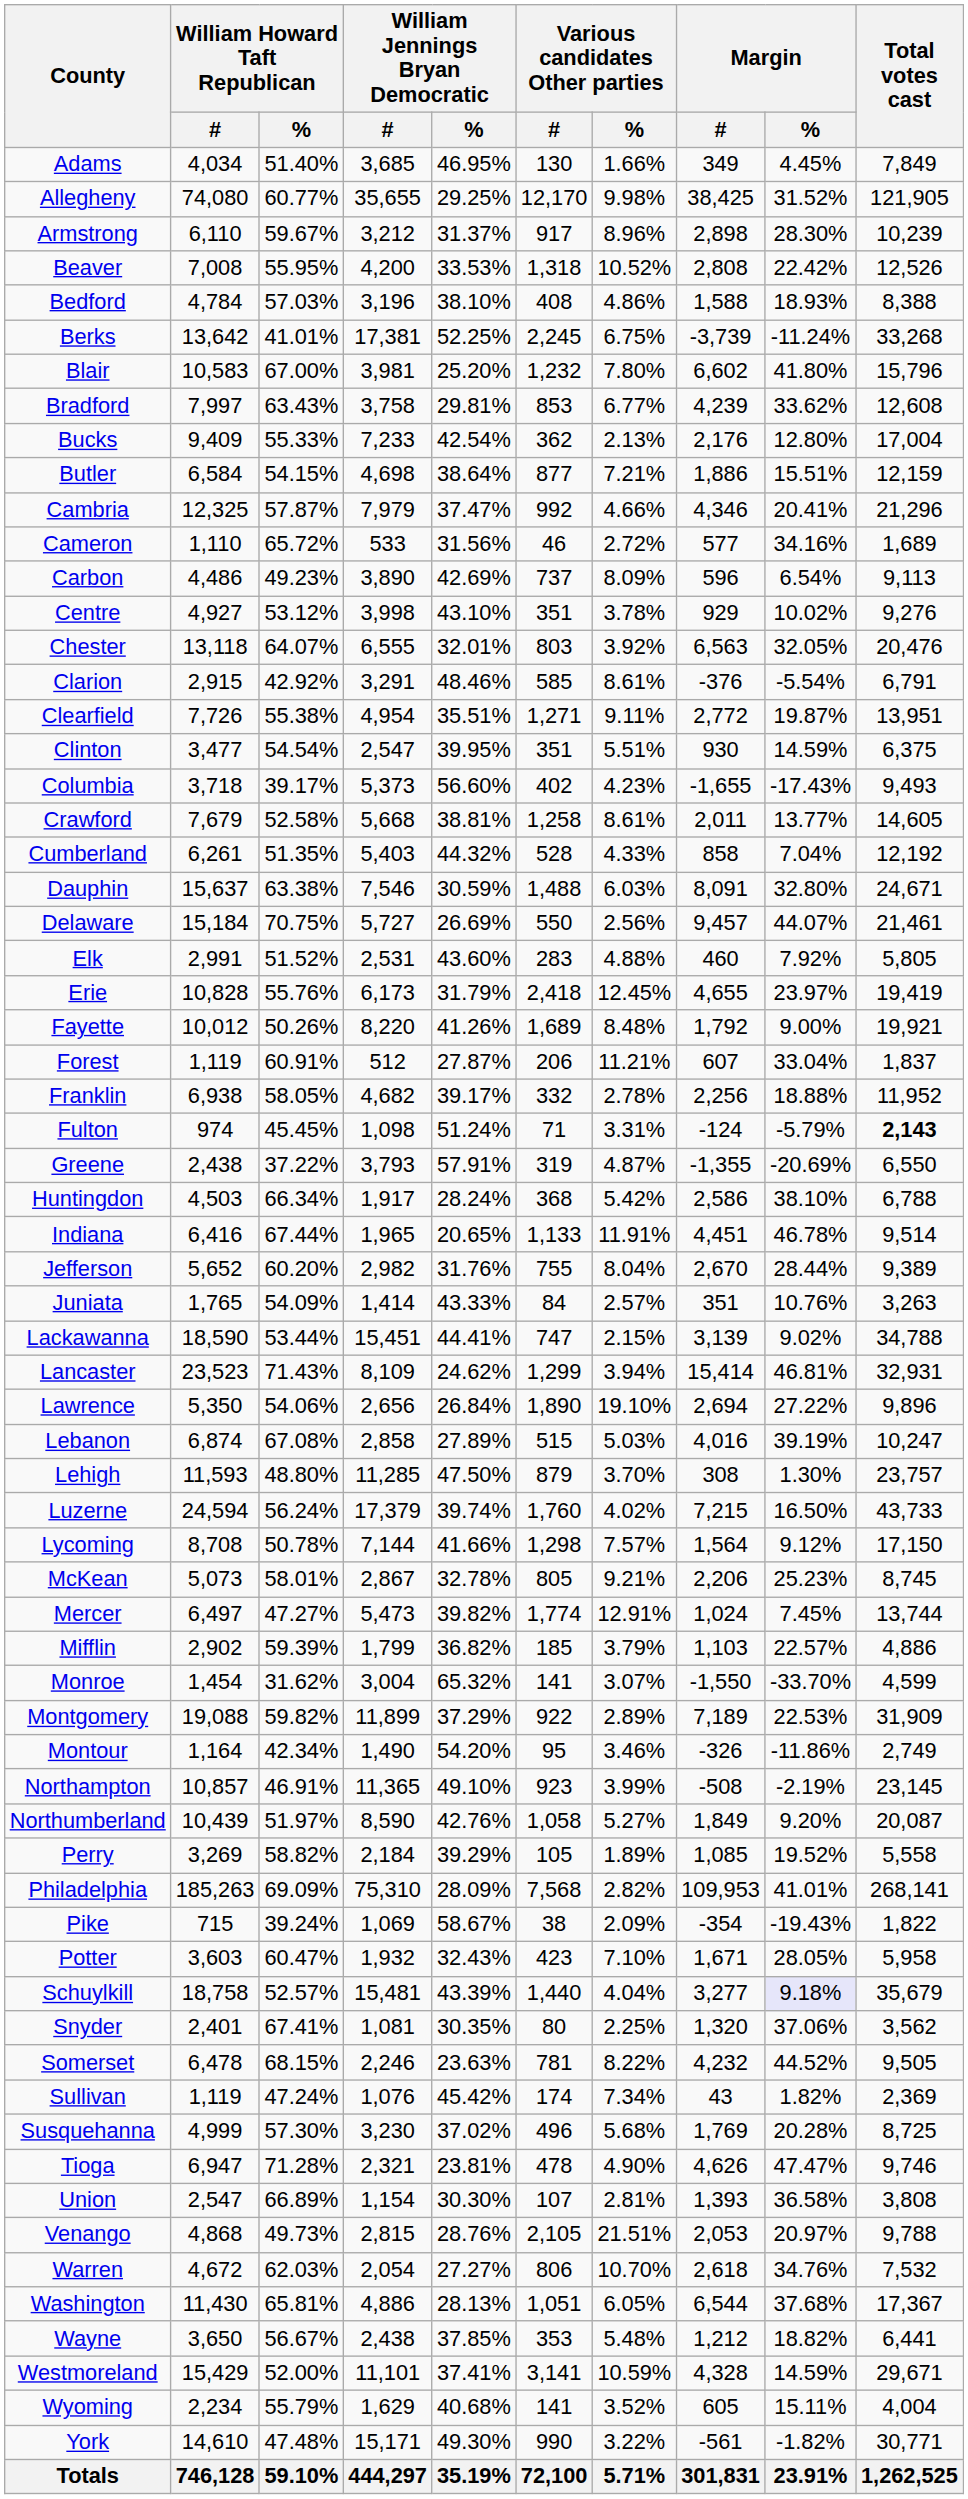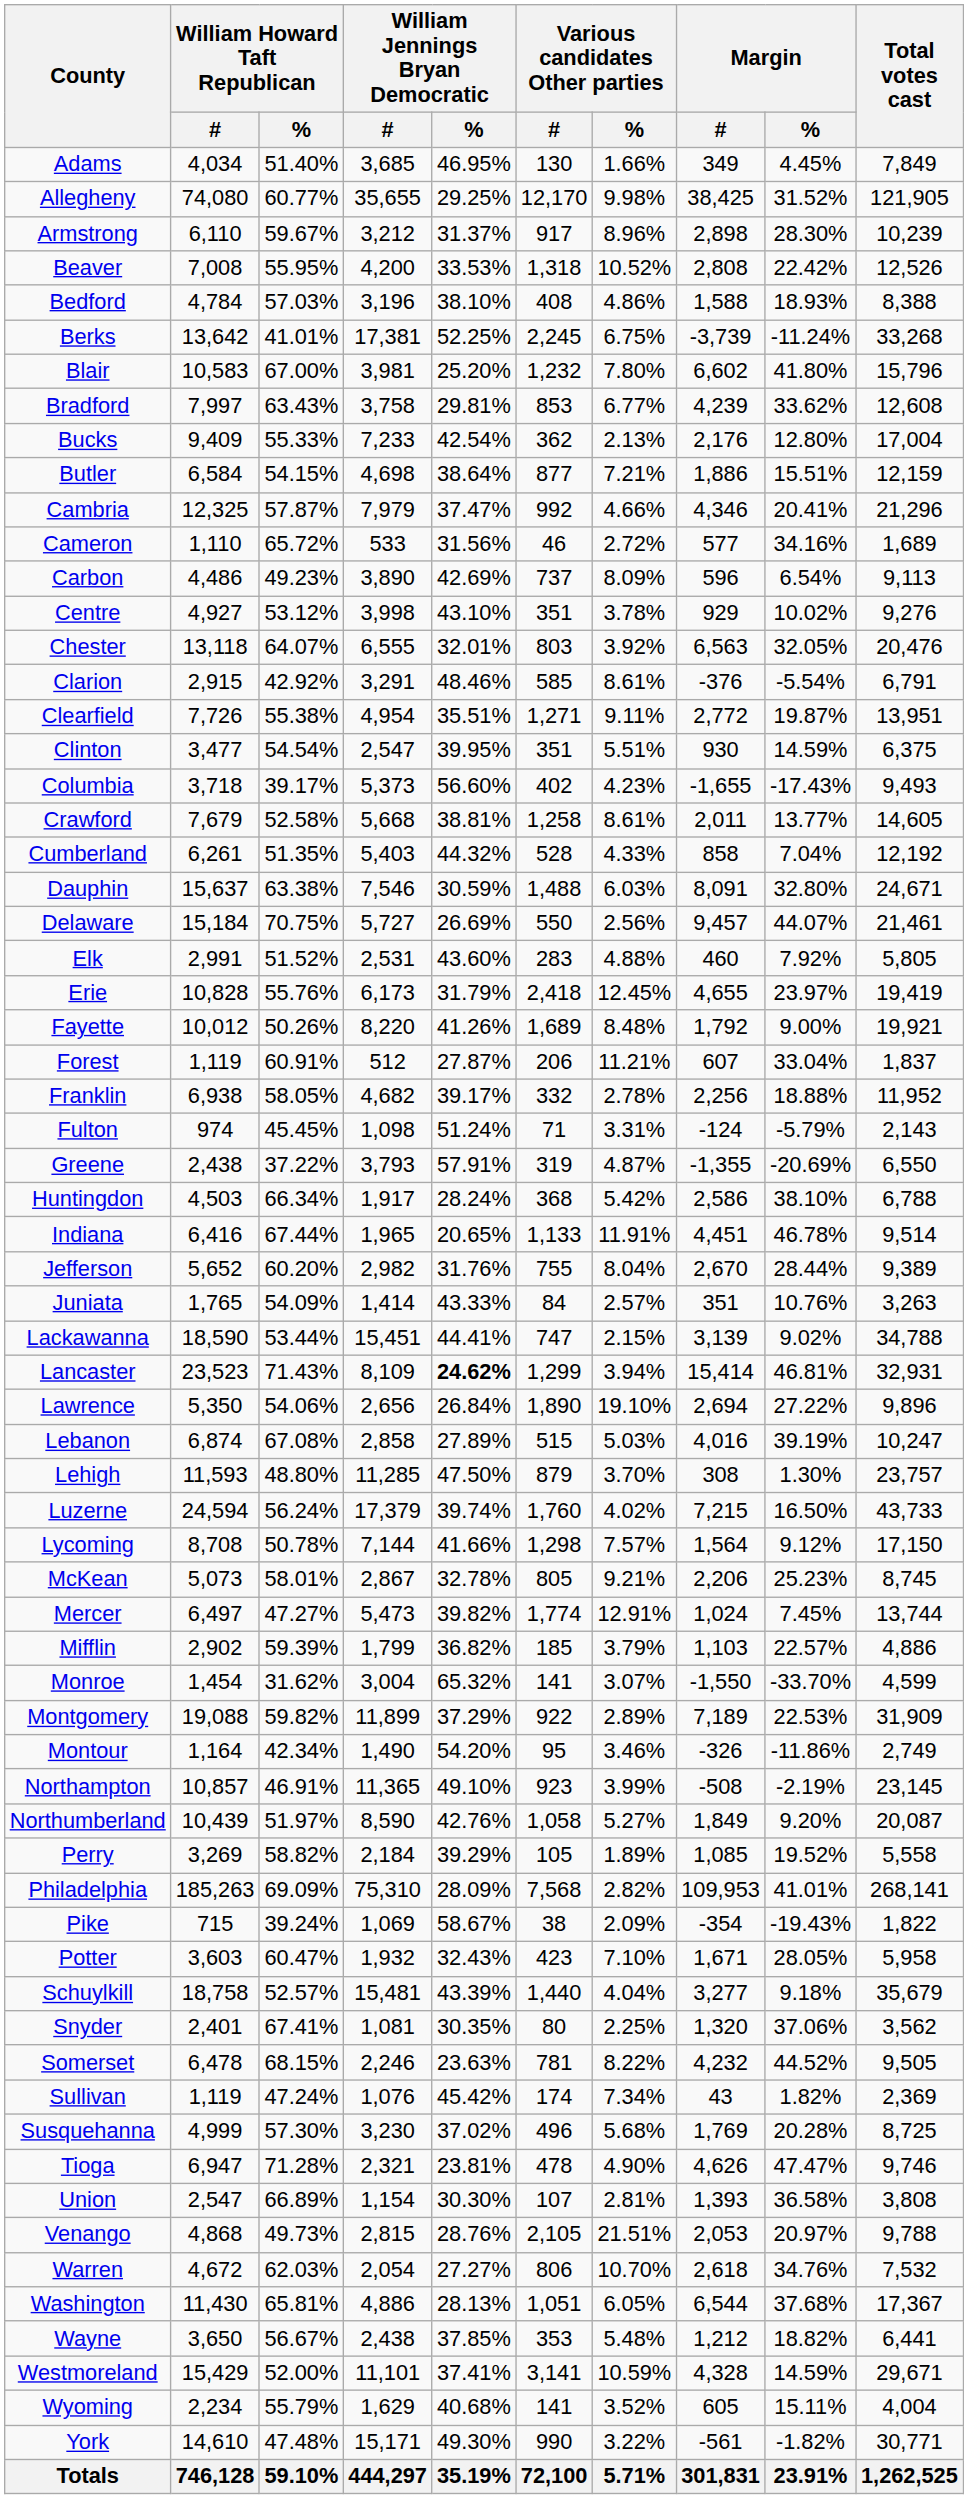(909, 1130) bold -> (909, 1130) normal
(474, 1372) normal -> (474, 1372) bold
(810, 1993) lavender background -> (810, 1993) no background
